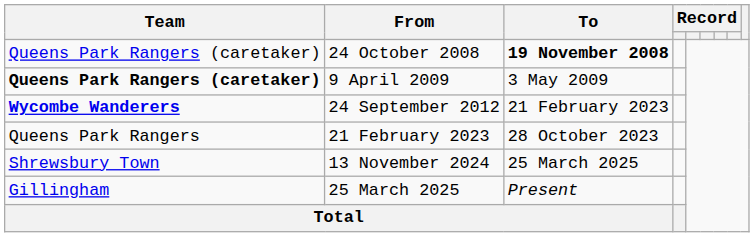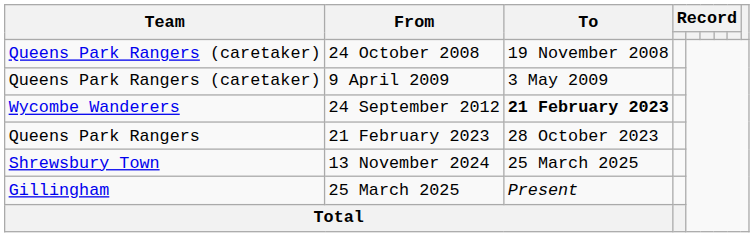(588, 54) bold -> (588, 54) normal
(165, 81) bold -> (165, 81) normal
(94, 108) bold -> (94, 108) normal
(588, 108) normal -> (588, 108) bold
